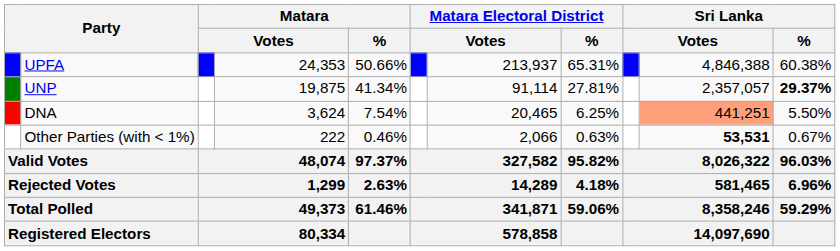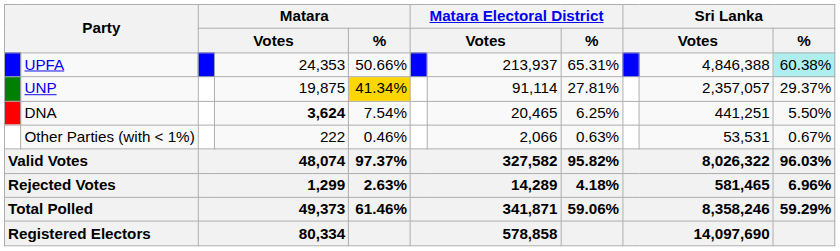(806, 64) no background -> (806, 64) paleturquoise background
(381, 88) no background -> (381, 88) gold background
(806, 88) bold -> (806, 88) normal
(326, 112) normal -> (326, 112) bold
(742, 112) lightsalmon background -> (742, 112) no background
(746, 137) bold -> (746, 137) normal
